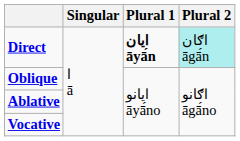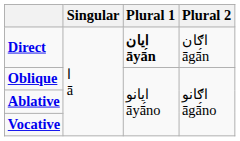(196, 47) paleturquoise background -> (196, 47) no background
